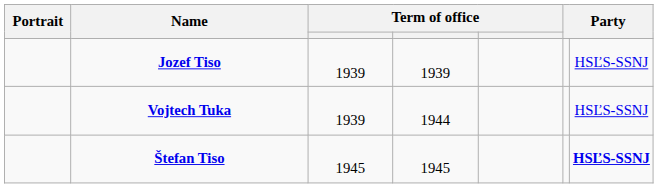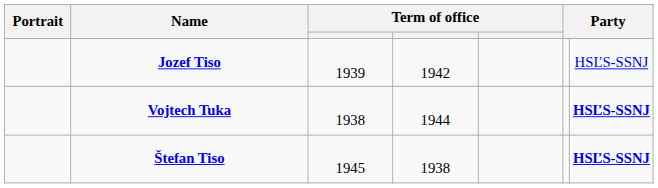(435, 72) 1939 -> (435, 72) 1942
(350, 120) 1939 -> (350, 120) 1938
(611, 110) normal -> (611, 110) bold
(435, 168) 1945 -> (435, 168) 1938
